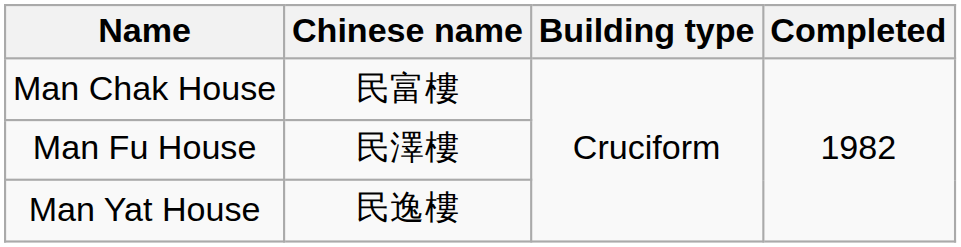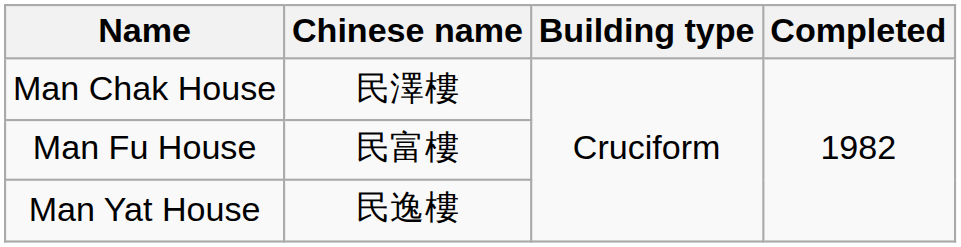(407, 87) 民富樓 -> (407, 87) 民澤樓
(407, 148) 民澤樓 -> (407, 148) 民富樓
